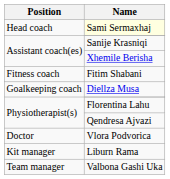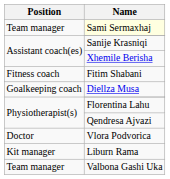(29, 27) Head coach -> (35, 27) Team manager
